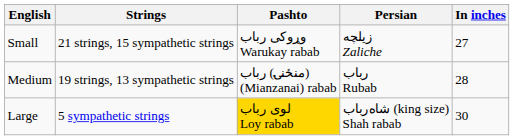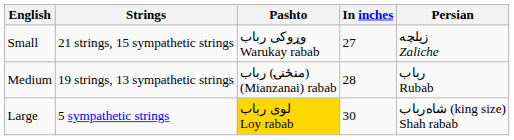columns swapped: (396, 14) <-> (481, 14)
